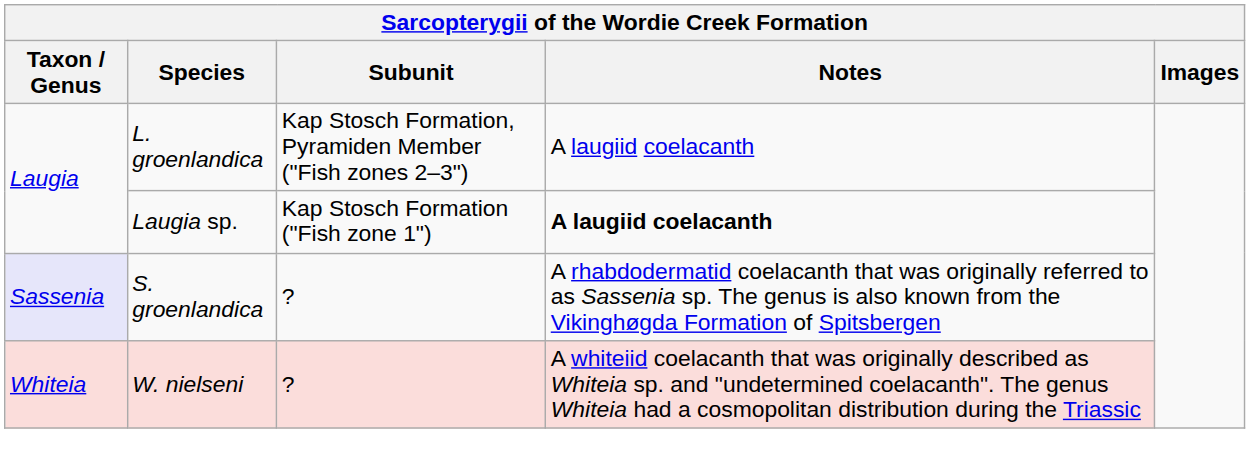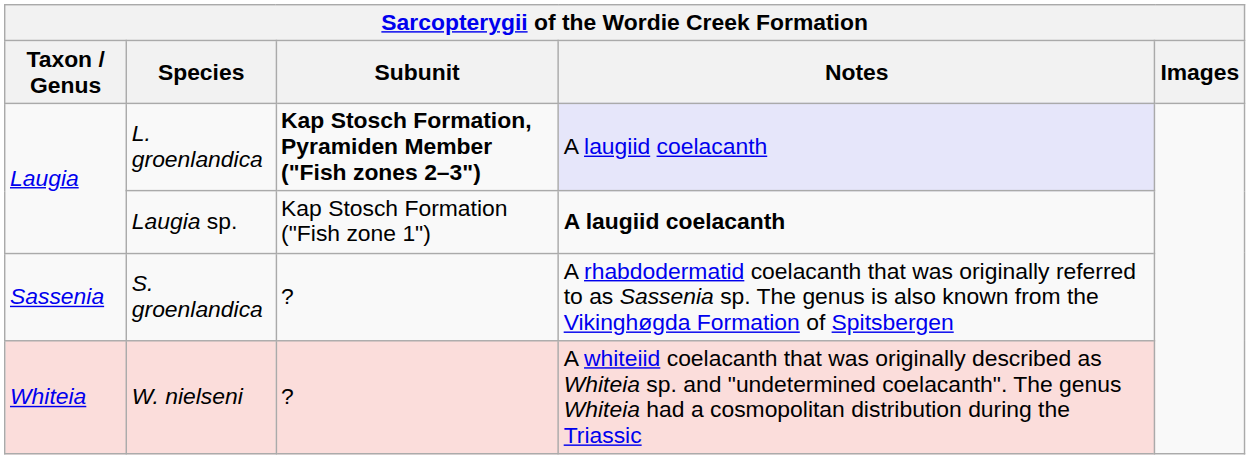(398, 146) normal -> (406, 146) bold
(653, 146) no background -> (665, 146) lavender background
(57, 296) lavender background -> (57, 296) no background
